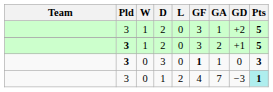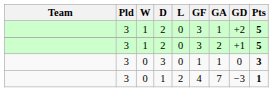(126, 45) bold -> (126, 45) normal
(126, 62) bold -> (126, 62) normal
(199, 62) bold -> (199, 62) normal
(259, 78) paleturquoise background -> (259, 78) no background
